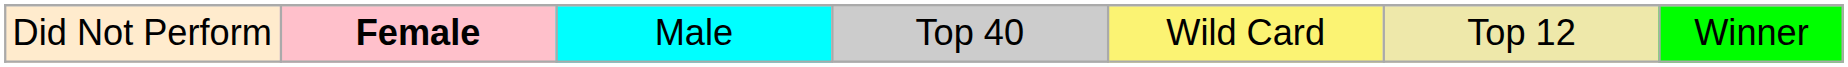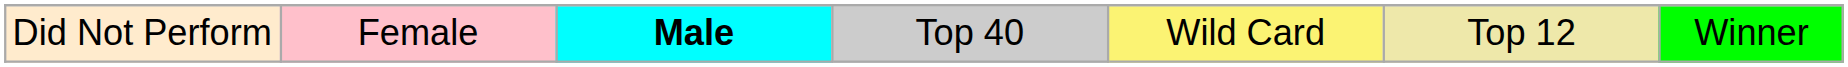(418, 33) bold -> (418, 33) normal
(694, 33) normal -> (694, 33) bold
